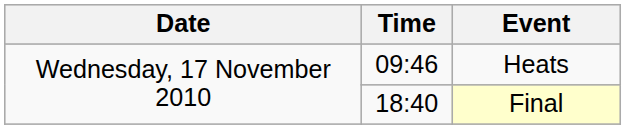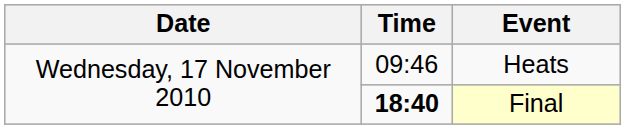(407, 104) normal -> (407, 104) bold
